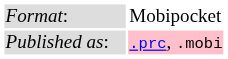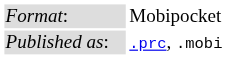(176, 42) pink background -> (176, 42) no background
